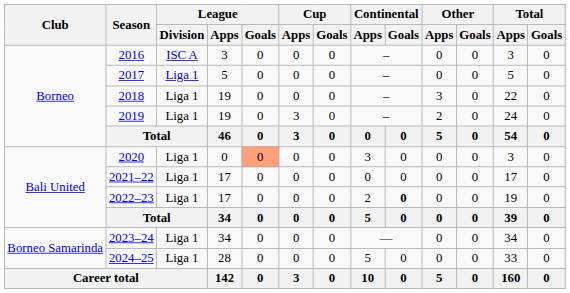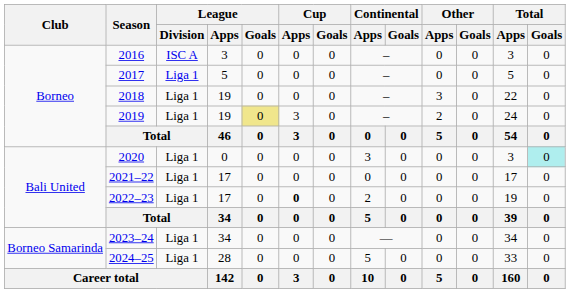(260, 116) no background -> (260, 116) khaki background
(260, 156) lightsalmon background -> (260, 156) no background
(547, 156) no background -> (547, 156) paleturquoise background
(296, 197) normal -> (296, 197) bold
(403, 197) bold -> (403, 197) normal
